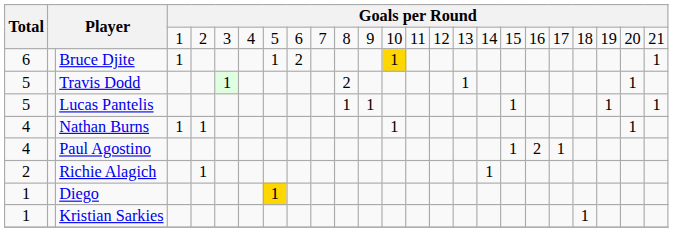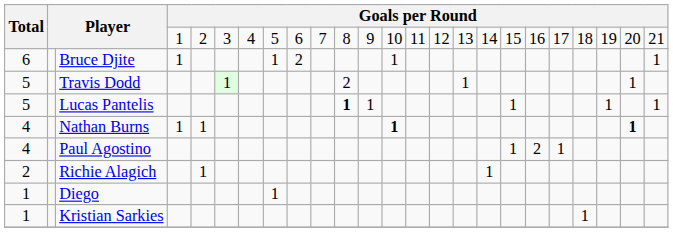(394, 60) gold background -> (394, 60) no background
(347, 105) normal -> (347, 105) bold
(394, 127) normal -> (394, 127) bold
(633, 127) normal -> (633, 127) bold
(275, 194) gold background -> (275, 194) no background
